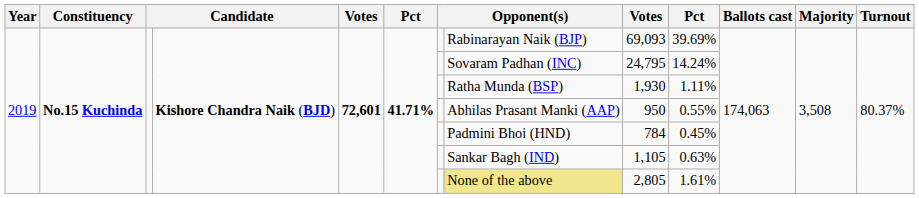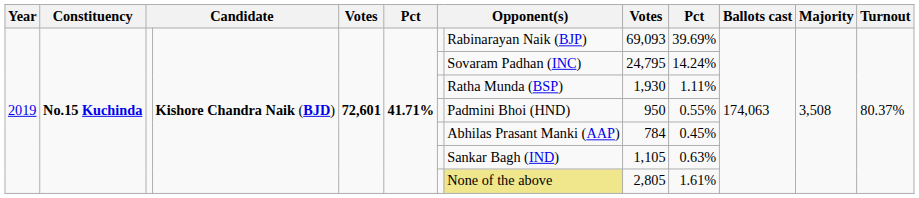(533, 110) Abhilas Prasant Manki (AAP) -> (509, 110) Padmini Bhoi (HND)
(509, 134) Padmini Bhoi (HND) -> (533, 134) Abhilas Prasant Manki (AAP)
